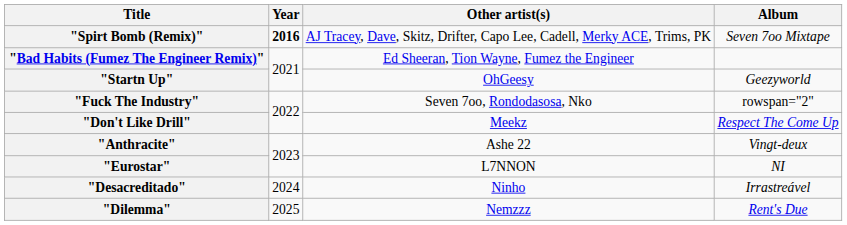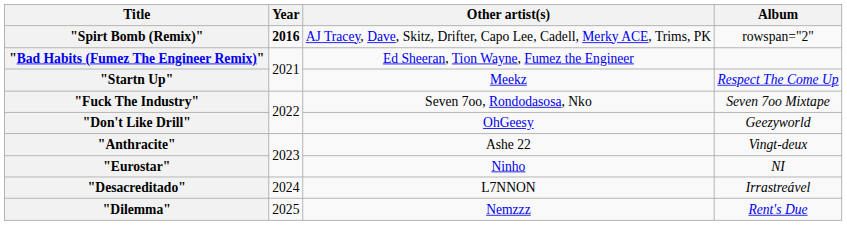(778, 36) Seven 7oo Mixtape -> (778, 36) rowspan="2"
(508, 79) OhGeesy -> (508, 79) Meekz
(778, 79) Geezyworld -> (778, 79) Respect The Come Up
(778, 101) rowspan="2" -> (778, 101) Seven 7oo Mixtape
(508, 123) Meekz -> (508, 123) OhGeesy
(778, 123) Respect The Come Up -> (778, 123) Geezyworld
(508, 166) L7NNON -> (508, 166) Ninho
(508, 187) Ninho -> (508, 187) L7NNON
